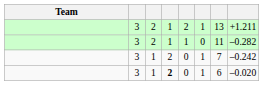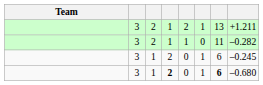(219, 57) 7 -> (219, 57) 6
(243, 57) –0.242 -> (243, 57) –0.245
(219, 73) normal -> (219, 73) bold
(243, 73) –0.020 -> (243, 73) –0.680
